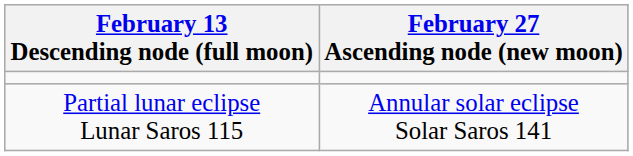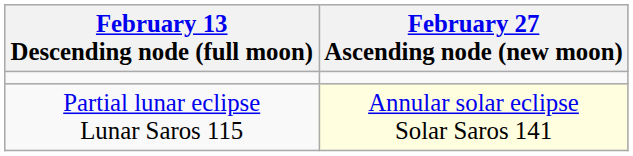(474, 116) no background -> (474, 116) lightyellow background
